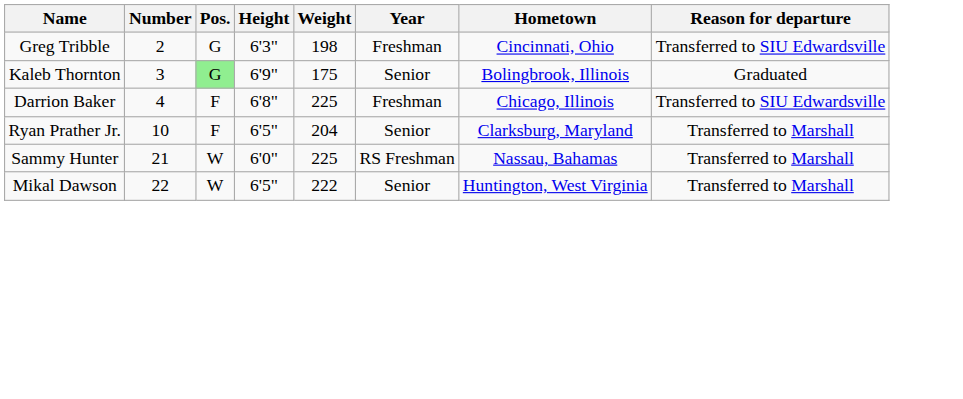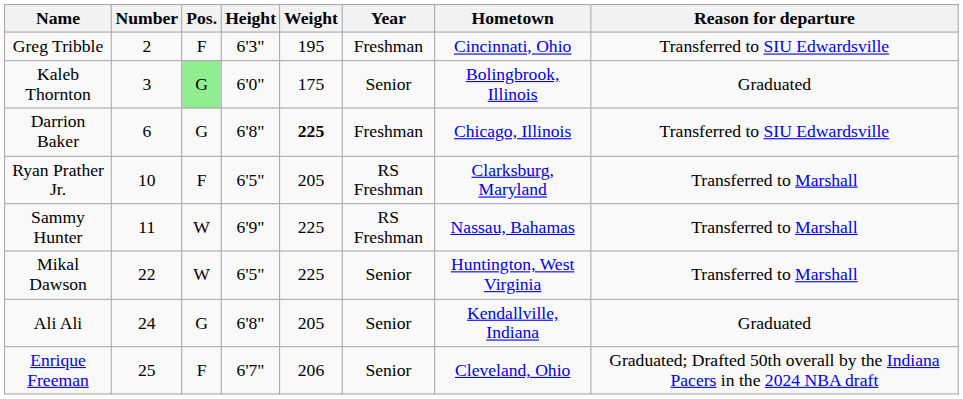(215, 46) G -> (202, 46) F
(324, 46) 198 -> (311, 46) 195
(264, 74) 6'9" -> (251, 84) 6'0"
(160, 102) 4 -> (147, 131) 6
(215, 102) F -> (202, 131) G
(324, 102) normal -> (311, 131) bold
(324, 130) 204 -> (311, 179) 205
(407, 130) Senior -> (388, 179) RS Freshman
(160, 158) 21 -> (147, 227) 11
(264, 158) 6'0" -> (251, 227) 6'9"
(324, 185) 222 -> (311, 275) 225
+ row: (58, 322)
+ row: (58, 370)
